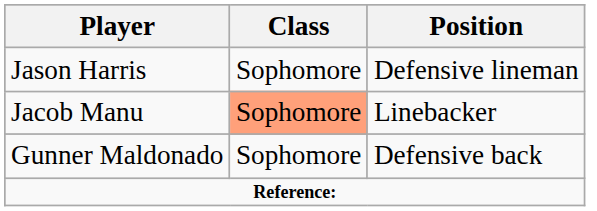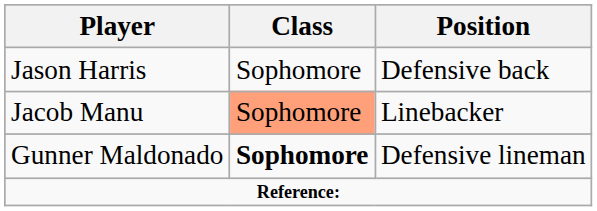(476, 69) Defensive lineman -> (465, 69) Defensive back
(299, 155) normal -> (302, 155) bold
(458, 155) Defensive back -> (483, 155) Defensive lineman
